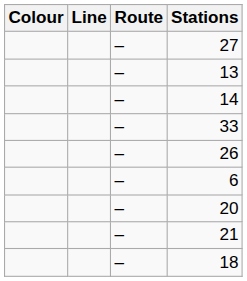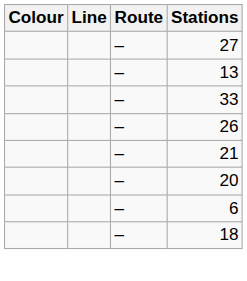- row: (229, 99)
rows swapped: (234, 180) <-> (229, 235)
